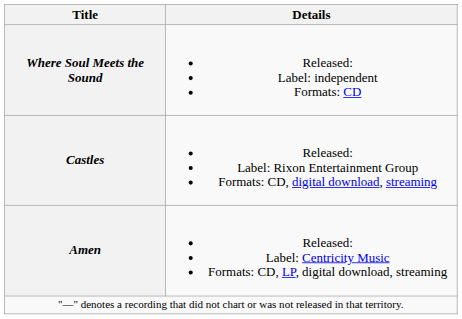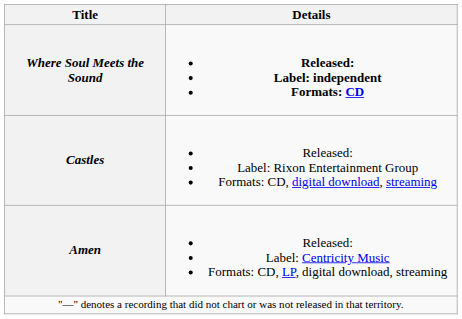(311, 77) normal -> (311, 77) bold
